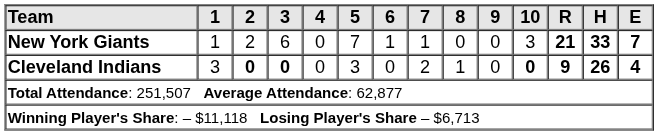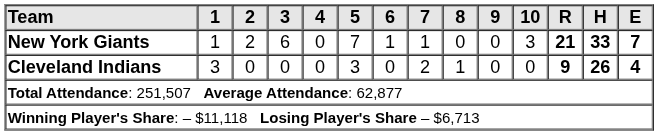(250, 67) bold -> (250, 67) normal
(285, 67) bold -> (285, 67) normal
(530, 67) bold -> (530, 67) normal
